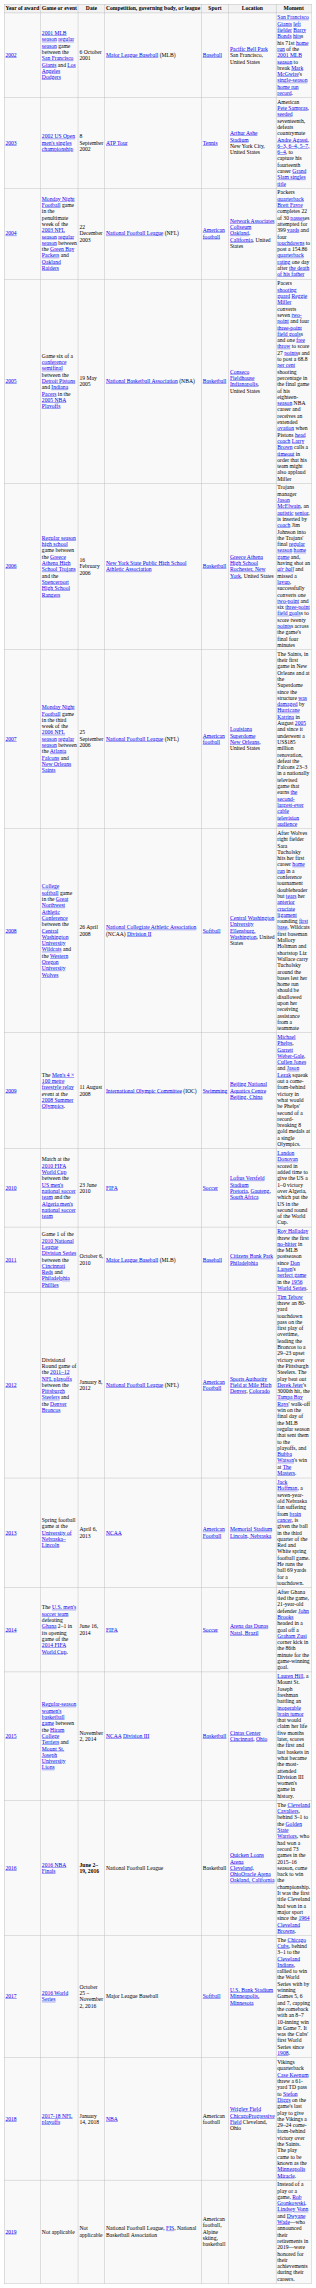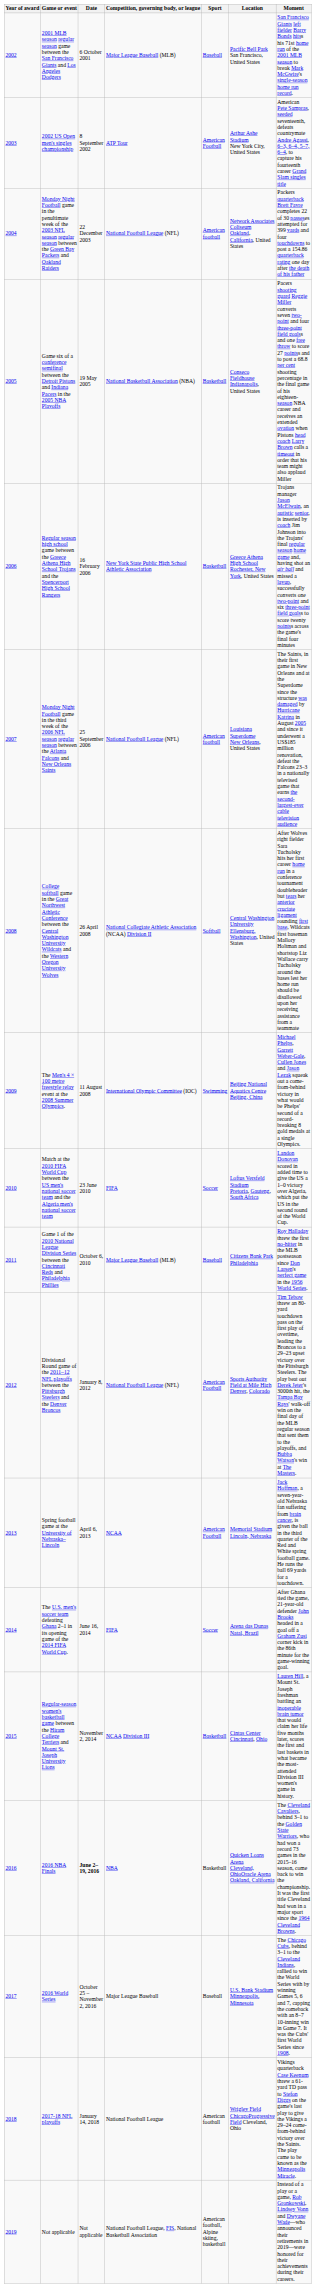(210, 143) Tennis -> (214, 143) American Football
(135, 1868) National Football League -> (112, 1868) NBA
(212, 1996) Softball -> (212, 1996) Baseball
(112, 2119) NBA -> (135, 2119) National Football League
